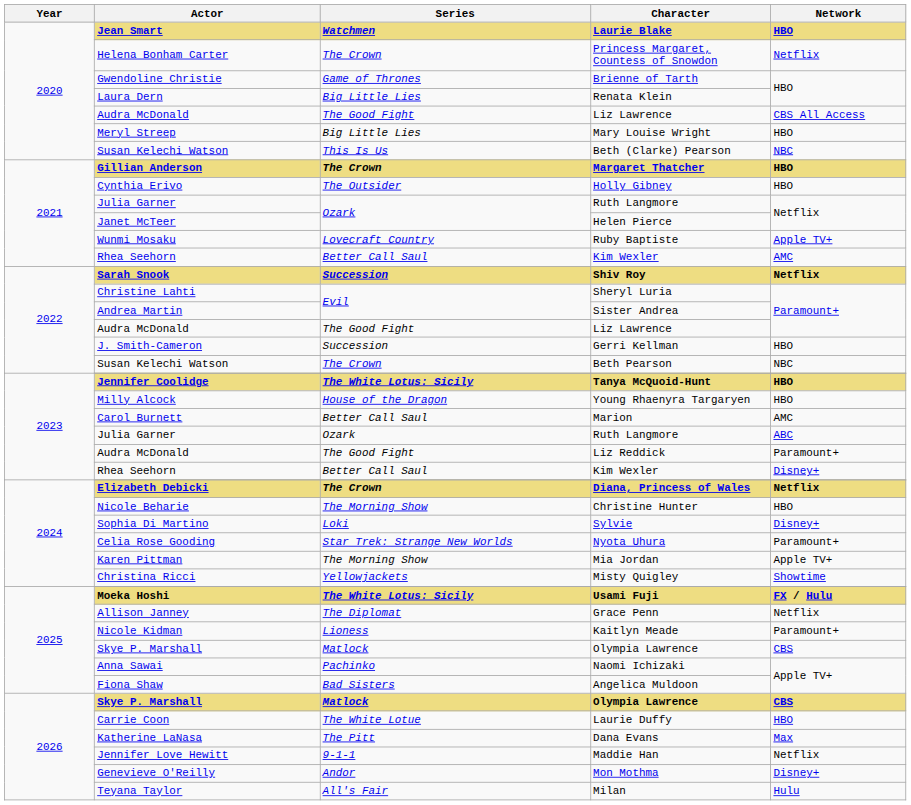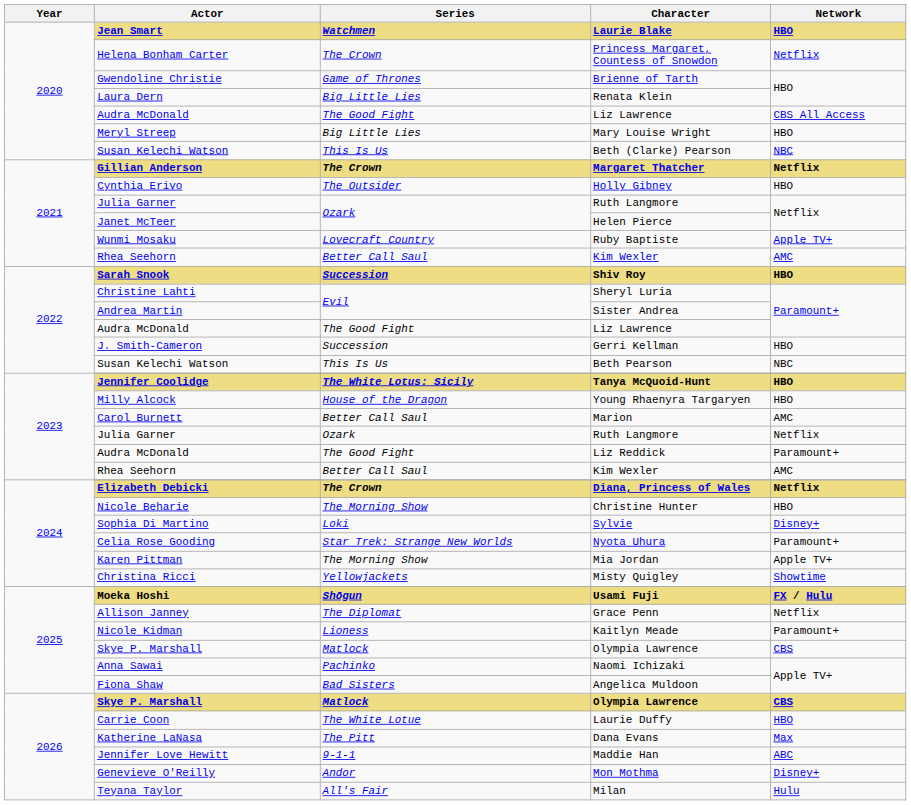(783, 168) HBO -> (796, 168) Netflix
(796, 275) Netflix -> (783, 275) HBO
(352, 364) The Crown -> (355, 364) This Is Us
(783, 435) ABC -> (796, 435) Netflix
(796, 471) Disney+ -> (783, 471) AMC
(398, 595) The White Lotus: Sicily -> (342, 595) Shōgun
(796, 756) Netflix -> (783, 756) ABC
